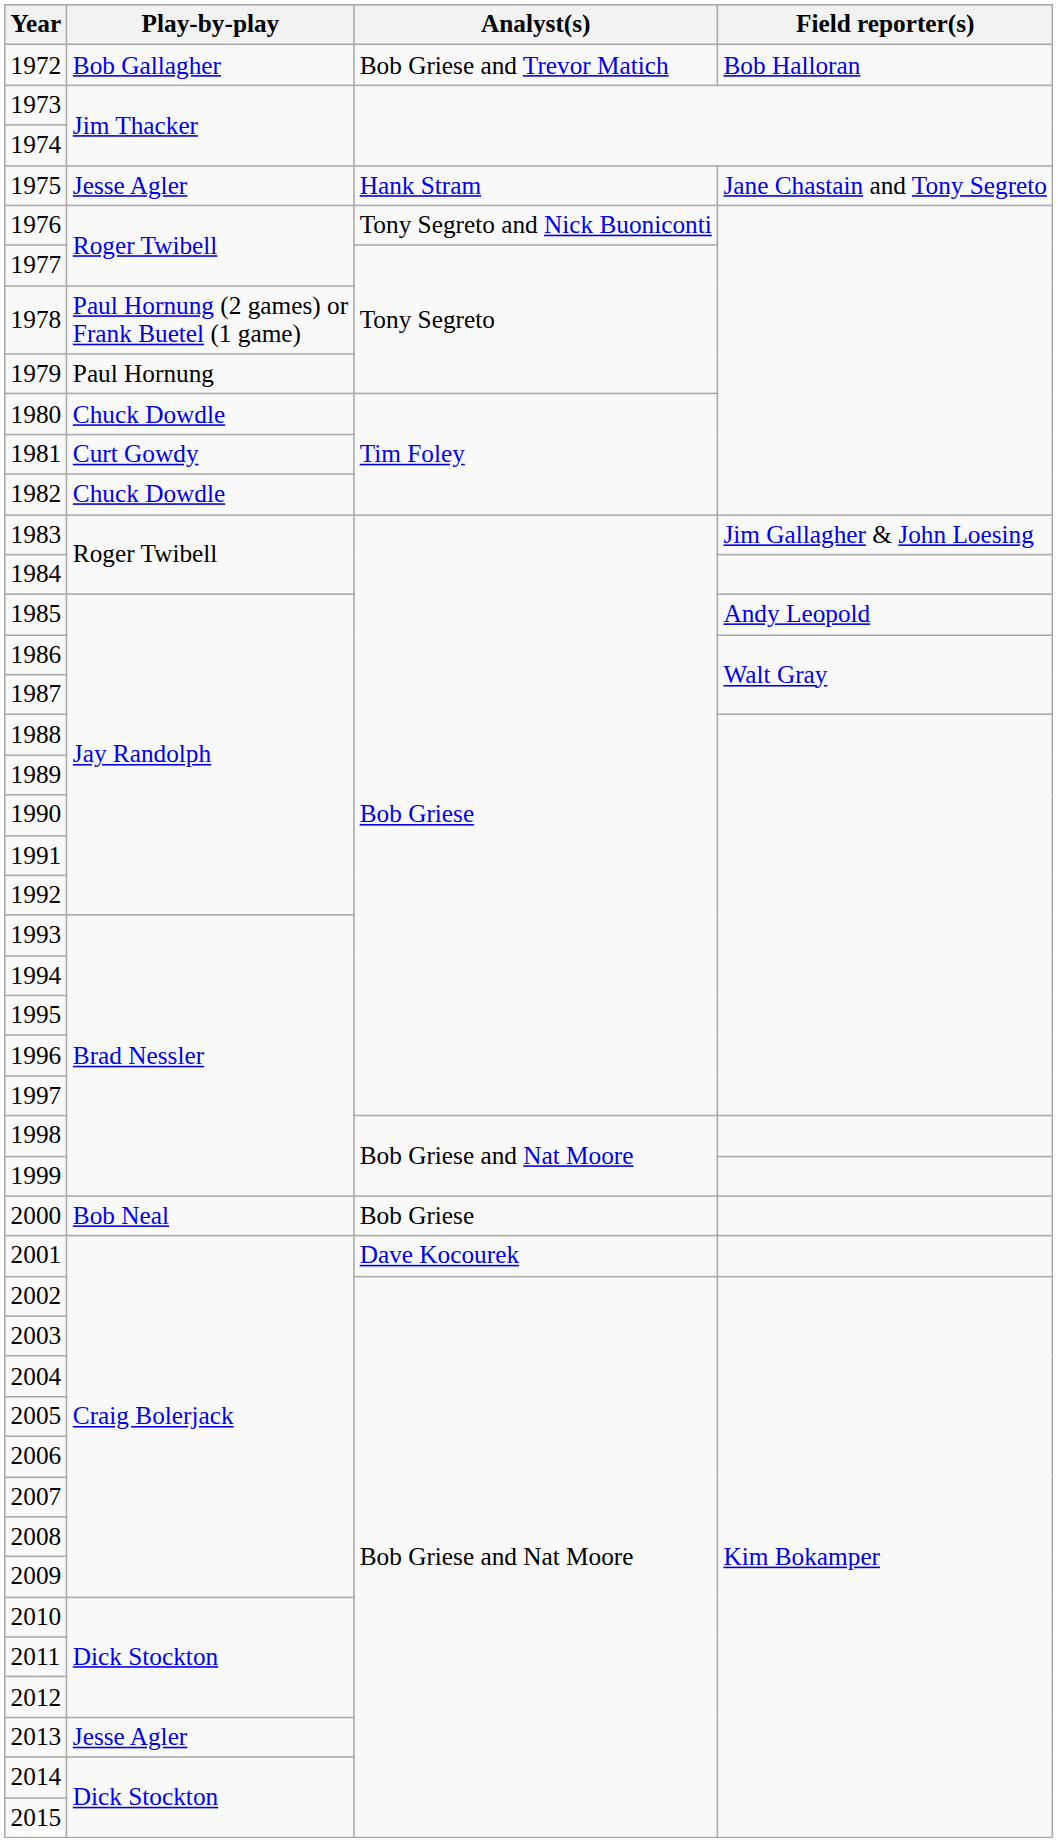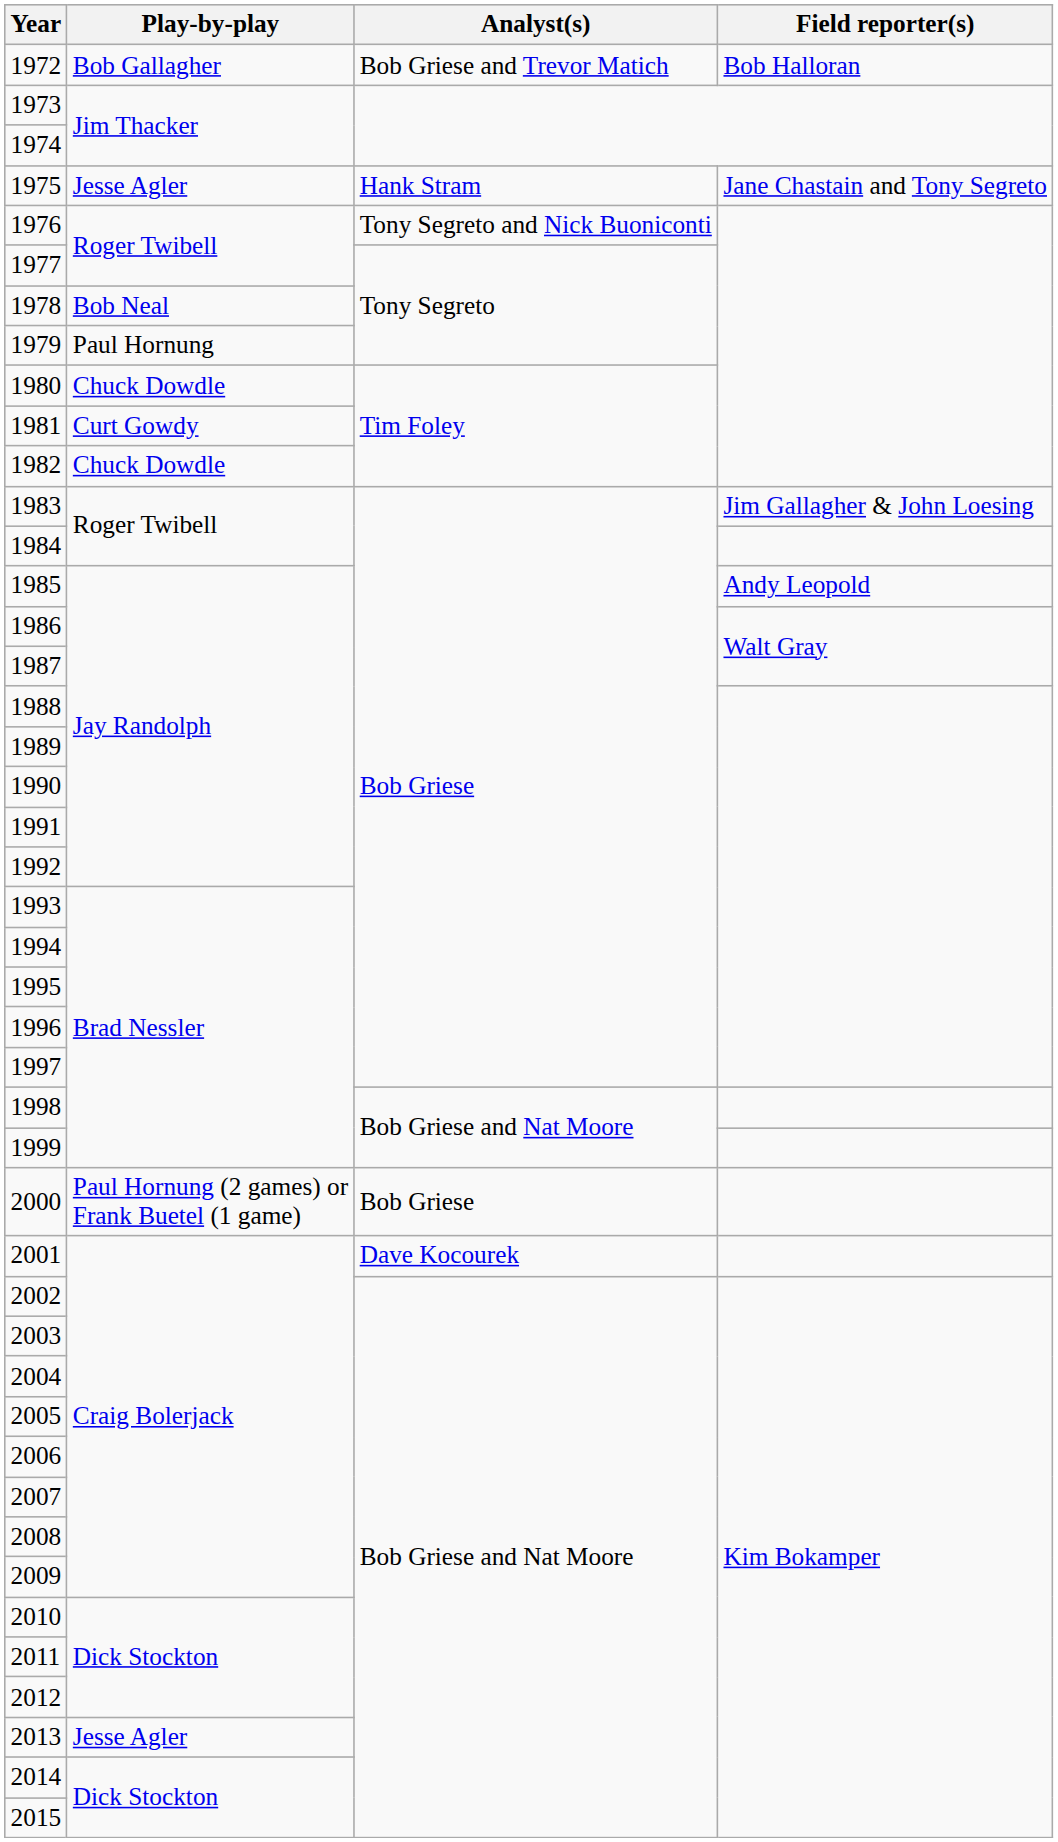(210, 319) Paul Hornung (2 games) or Frank Buetel (1 game) -> (121, 305) Bob Neal
(121, 1215) Bob Neal -> (210, 1201) Paul Hornung (2 games) or Frank Buetel (1 game)
